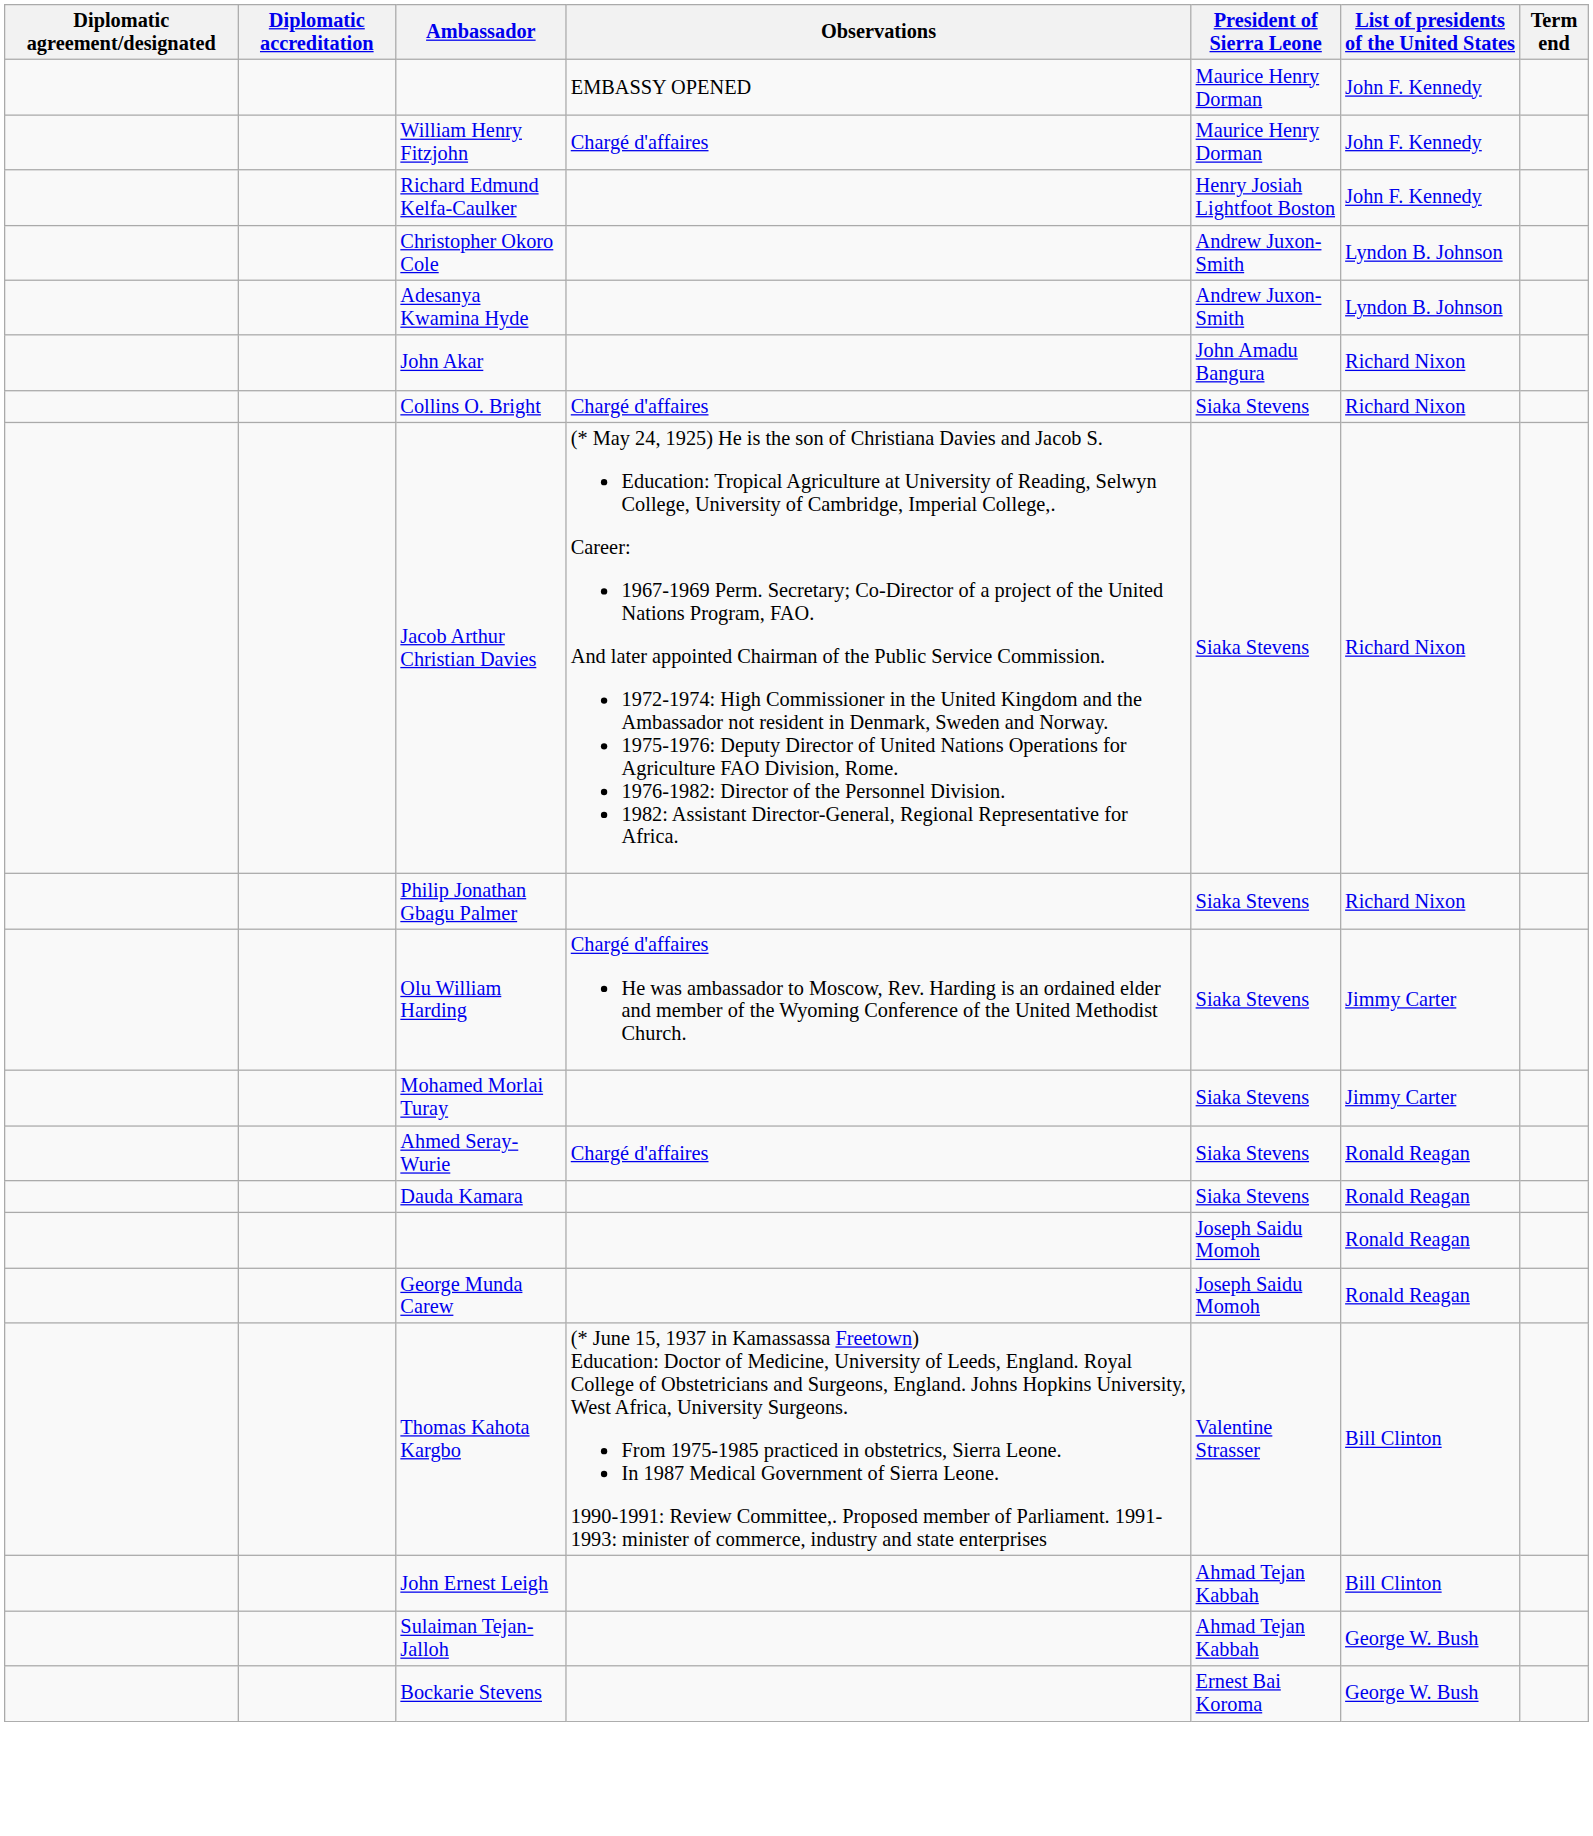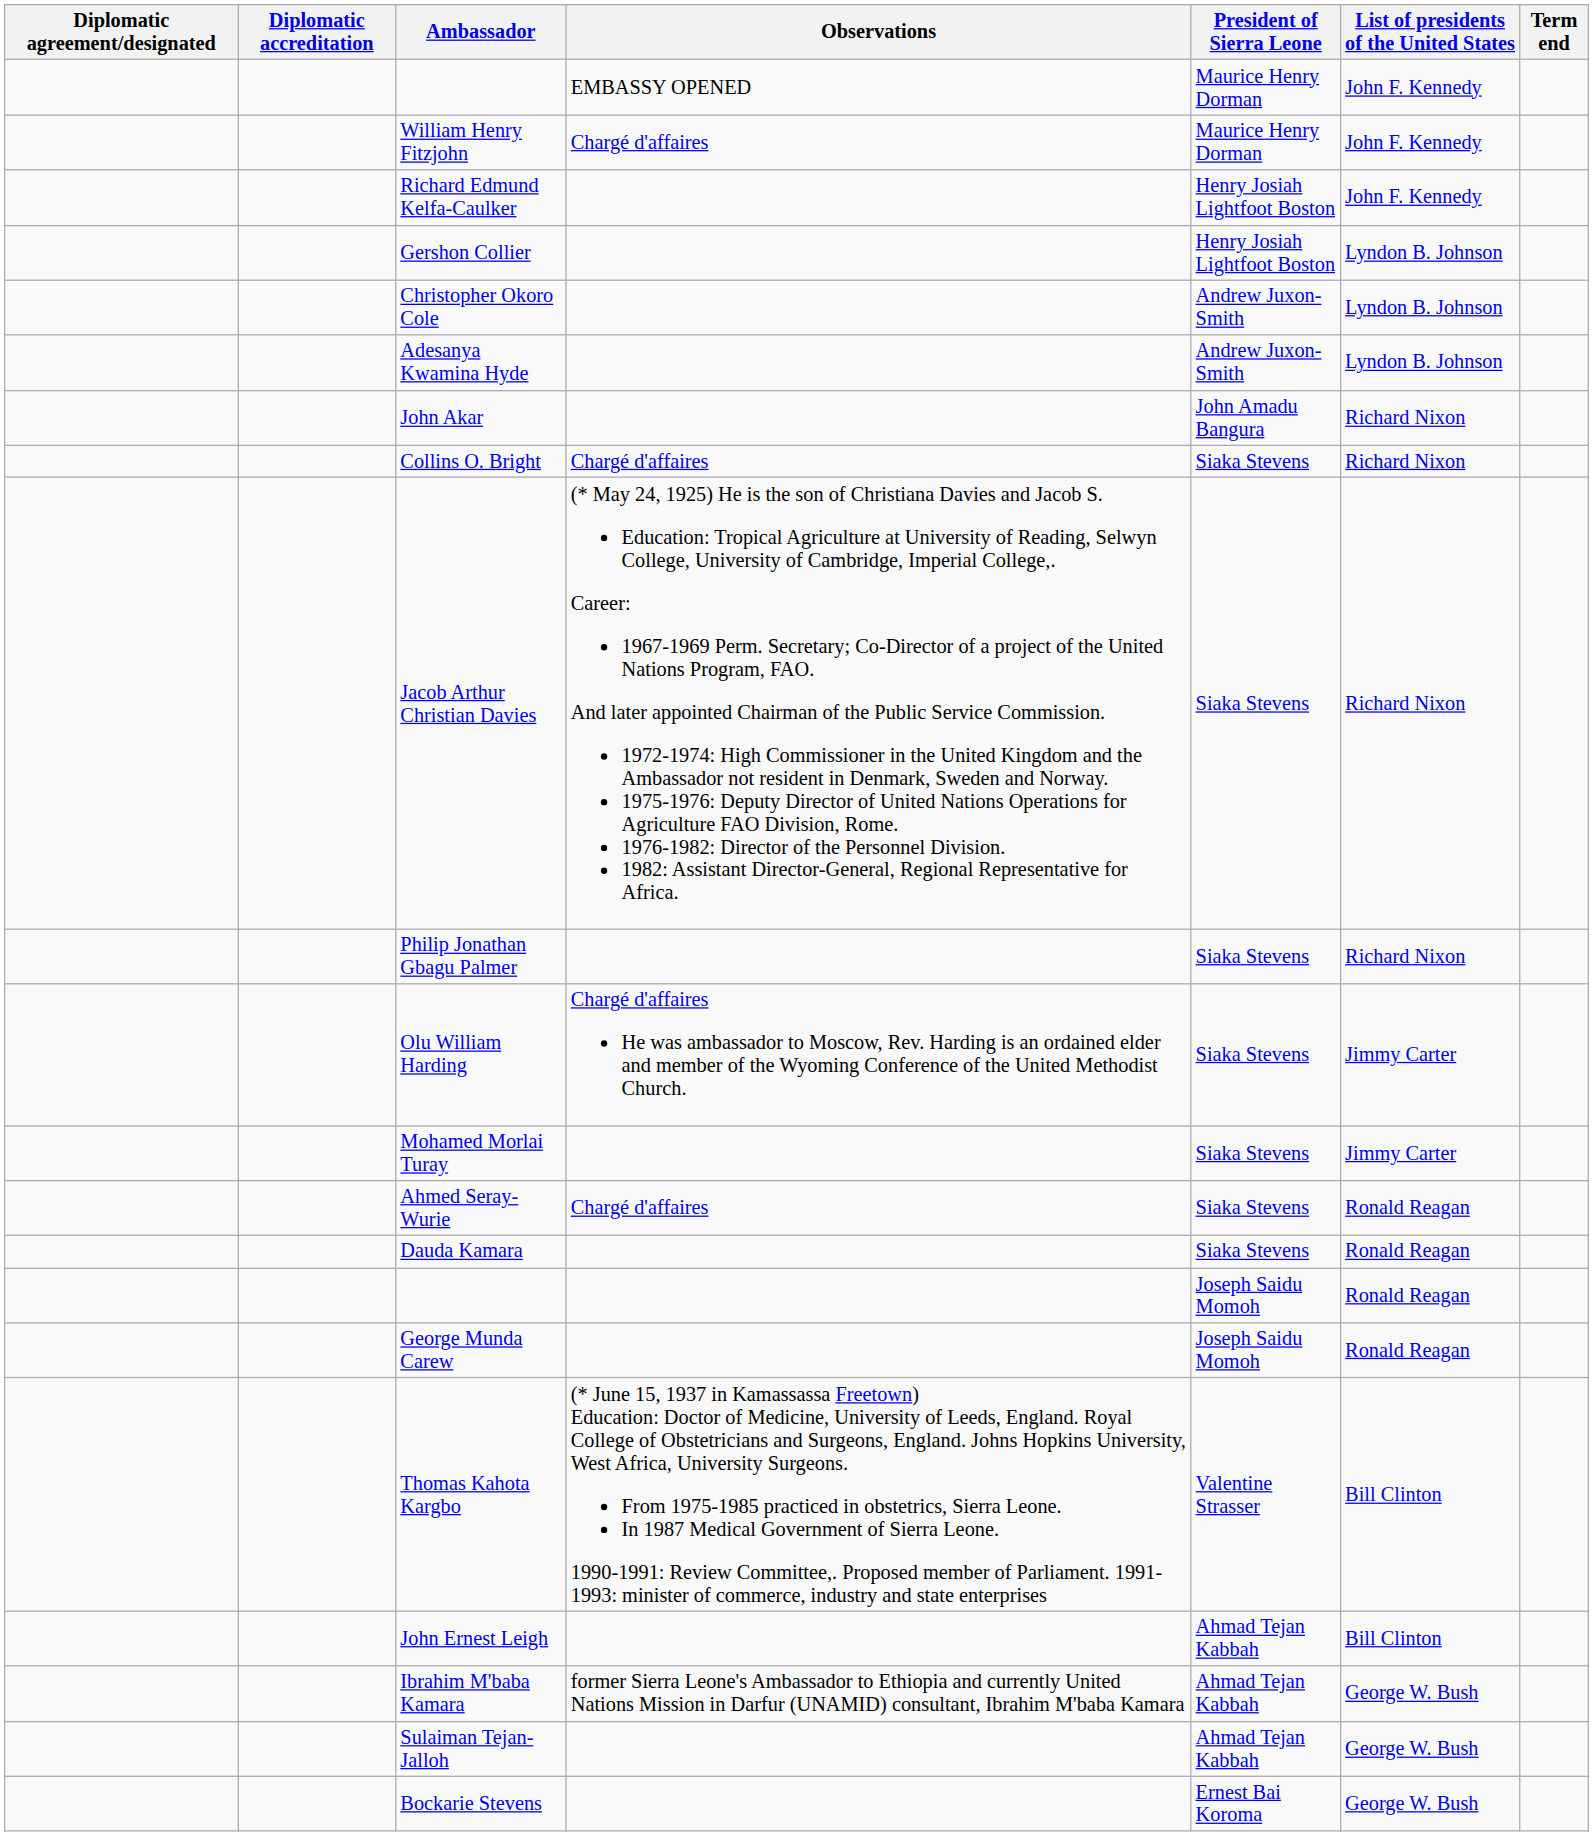+ row: (466, 252)
+ row: (465, 1693)
